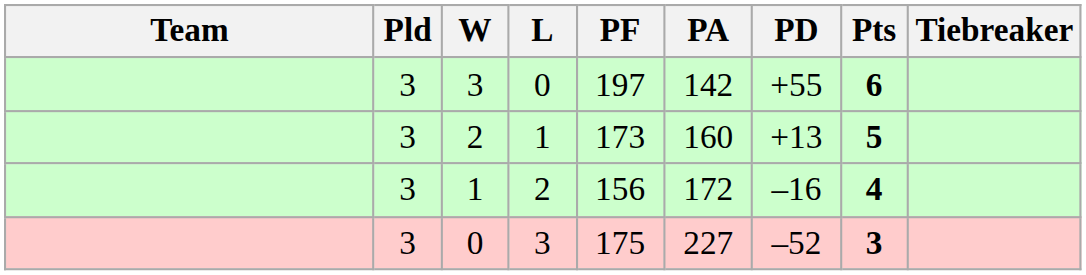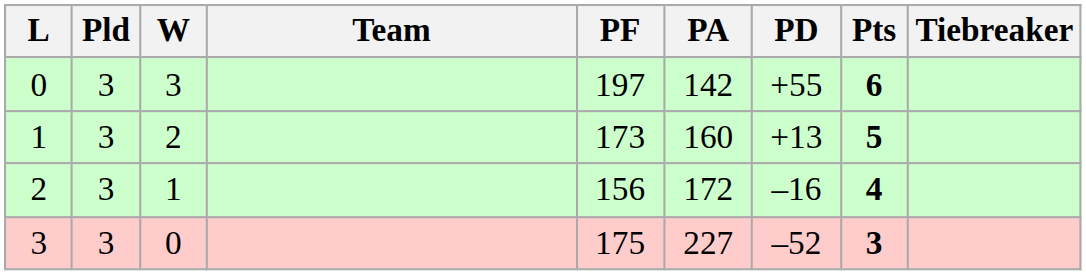columns swapped: (189, 30) <-> (542, 30)
